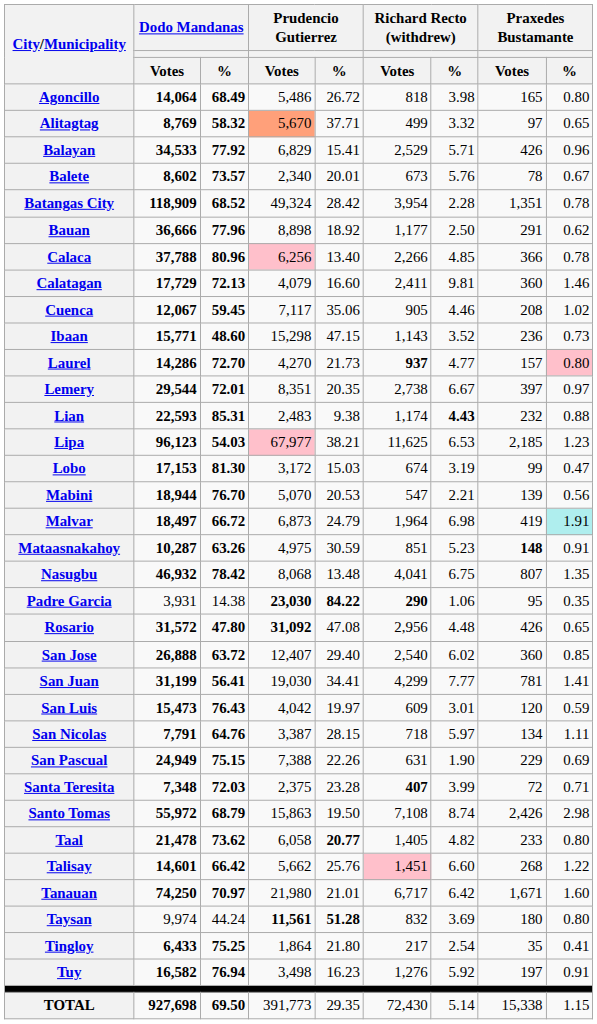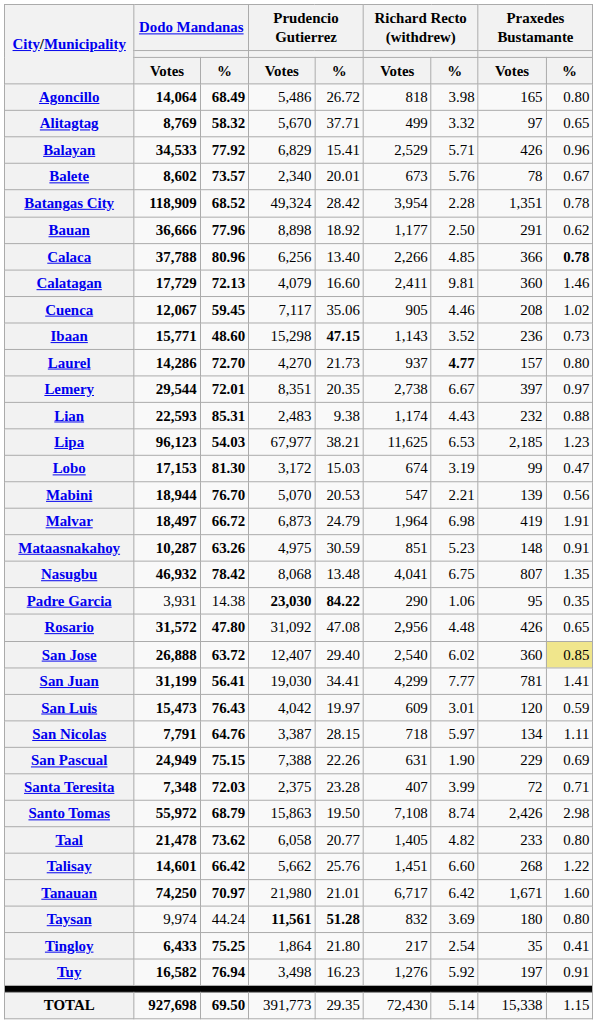(295, 124) lightsalmon background -> (295, 124) no background
(295, 256) pink background -> (295, 256) no background
(576, 256) normal -> (576, 256) bold
(343, 336) normal -> (343, 336) bold
(417, 362) bold -> (417, 362) normal
(462, 362) normal -> (462, 362) bold
(576, 362) pink background -> (576, 362) no background
(462, 415) bold -> (462, 415) normal
(291, 442) pink background -> (291, 442) no background
(576, 521) paleturquoise background -> (576, 521) no background
(531, 548) bold -> (531, 548) normal
(417, 601) bold -> (417, 601) normal
(291, 627) bold -> (291, 627) normal
(576, 654) no background -> (576, 654) khaki background
(417, 787) bold -> (417, 787) normal
(343, 840) bold -> (343, 840) normal
(411, 866) pink background -> (411, 866) no background
